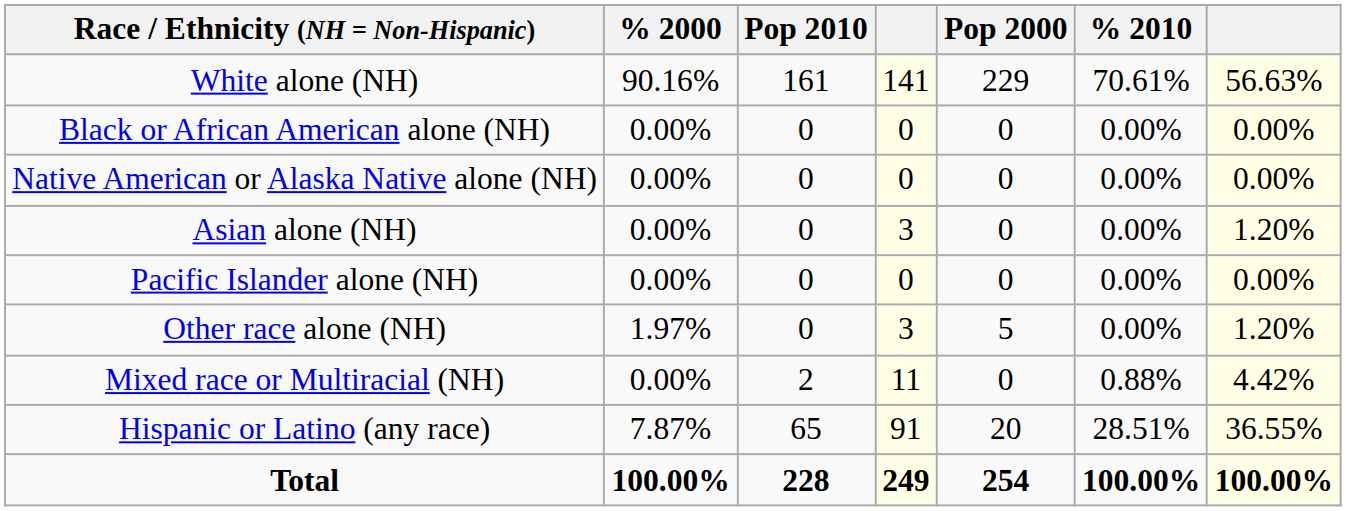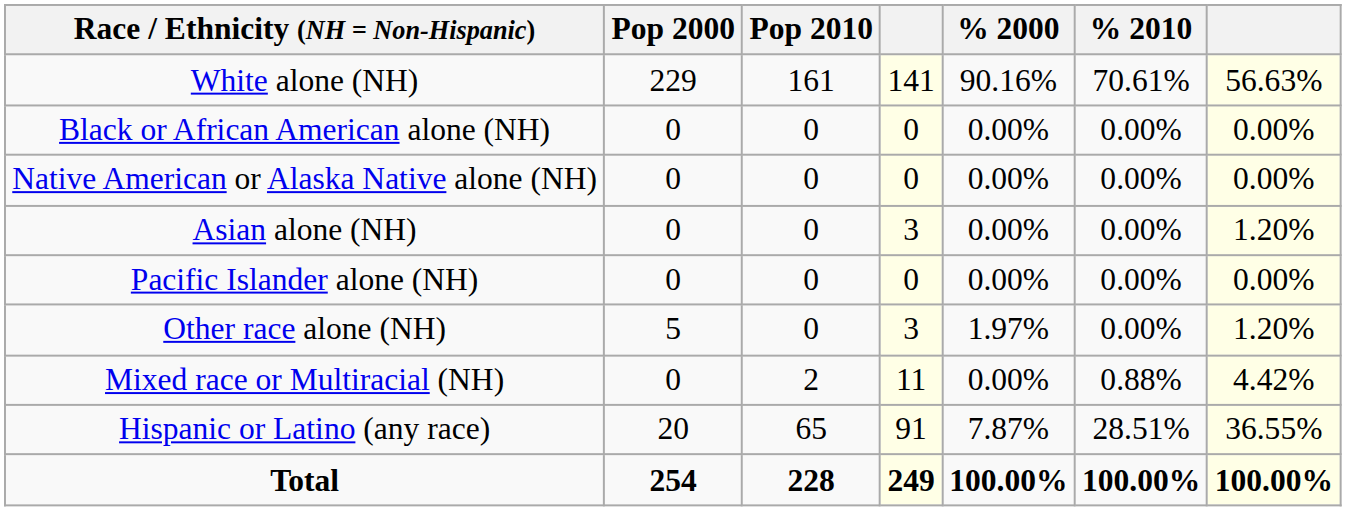columns swapped: (1006, 29) <-> (671, 29)
